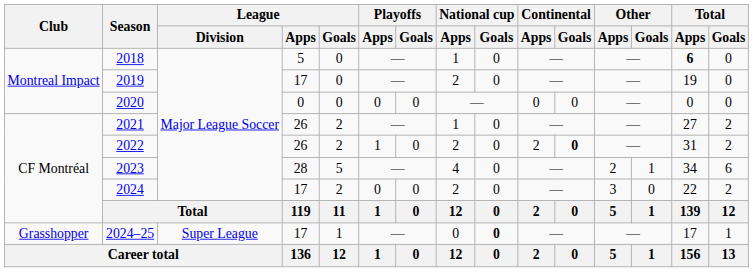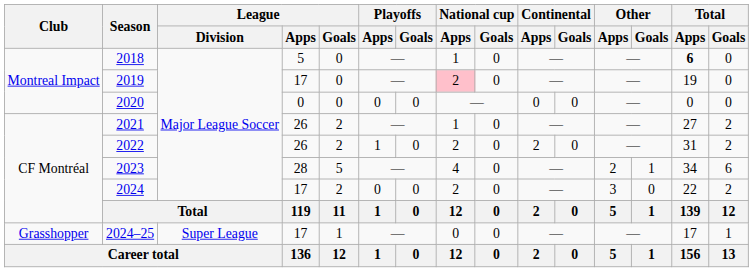(456, 80) no background -> (456, 80) pink background
(575, 146) bold -> (575, 146) normal
(496, 233) bold -> (496, 233) normal
